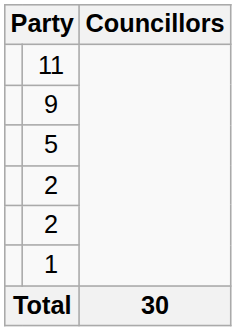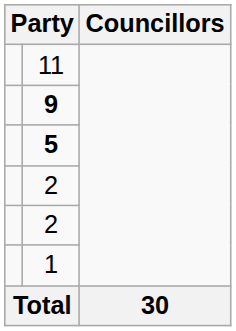(51, 104) normal -> (51, 104) bold
(51, 144) normal -> (51, 144) bold
